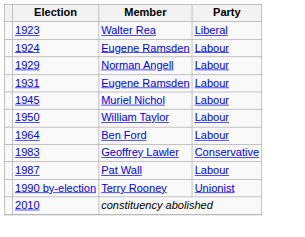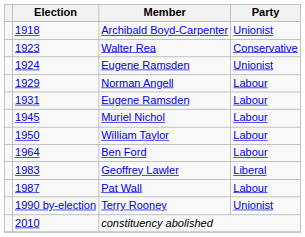+ row: (27, 30)
(211, 30) Liberal -> (265, 48) Conservative
(212, 48) Labour -> (253, 65) Unionist
(227, 153) Conservative -> (250, 170) Liberal
